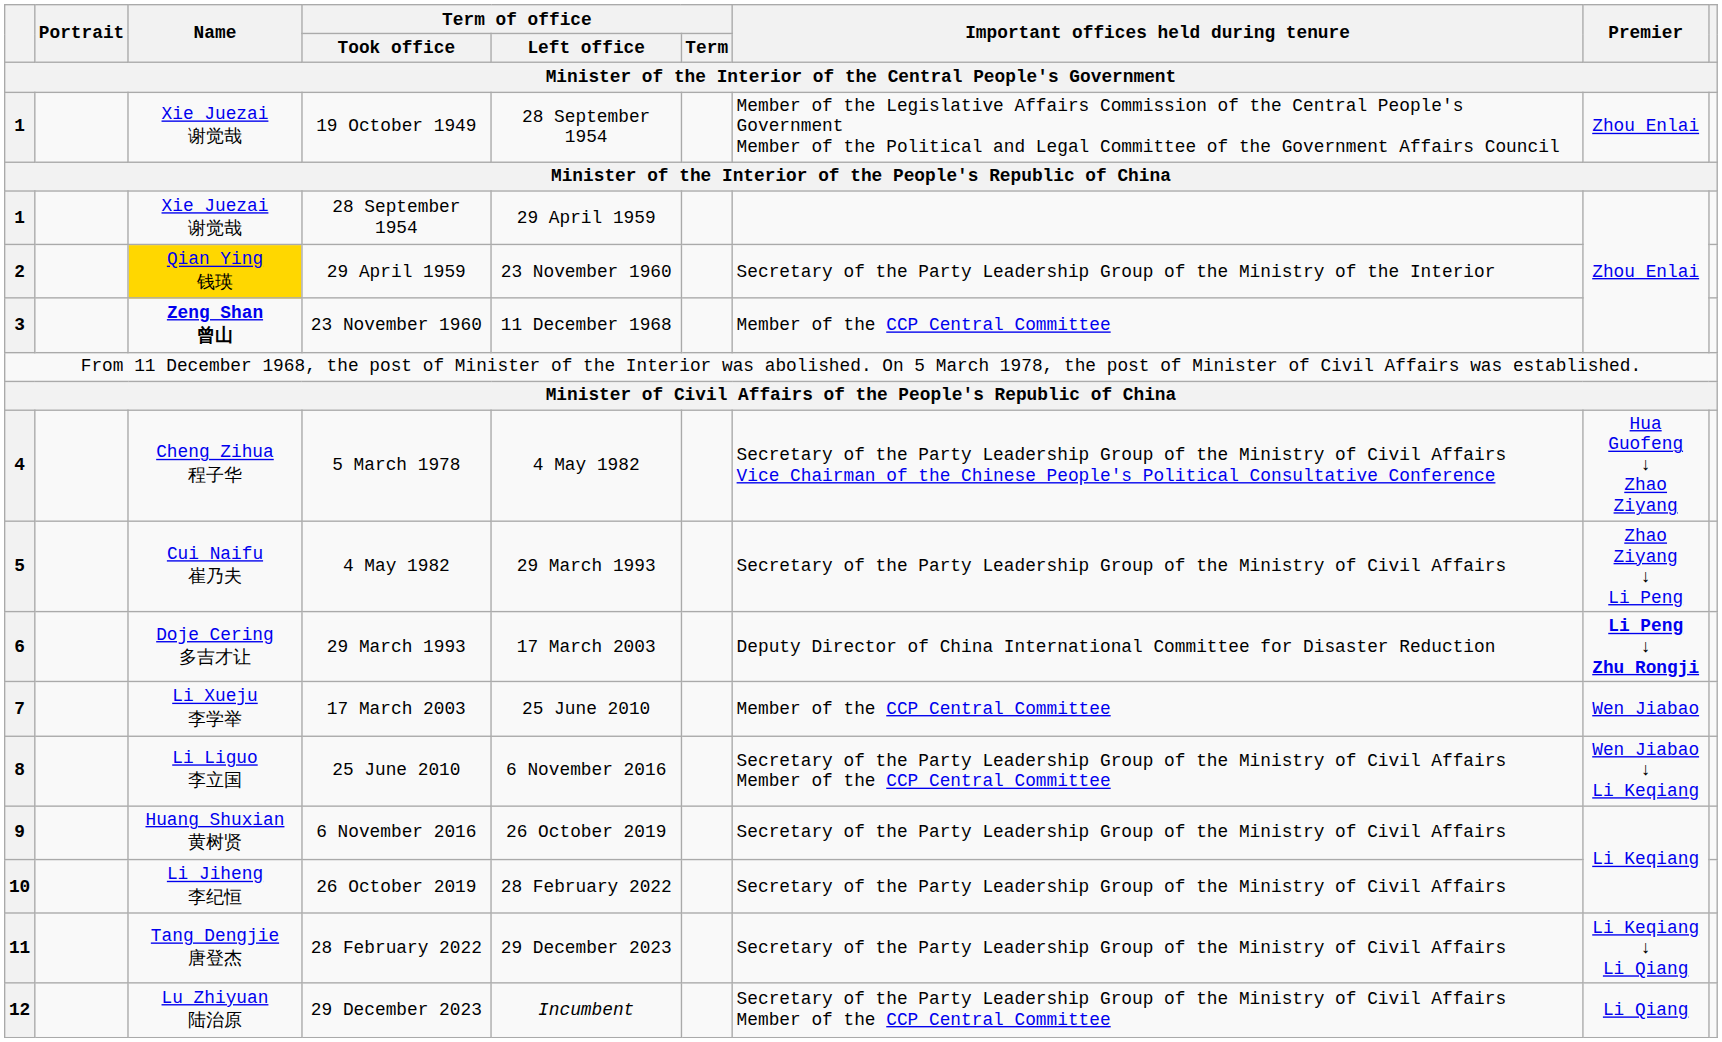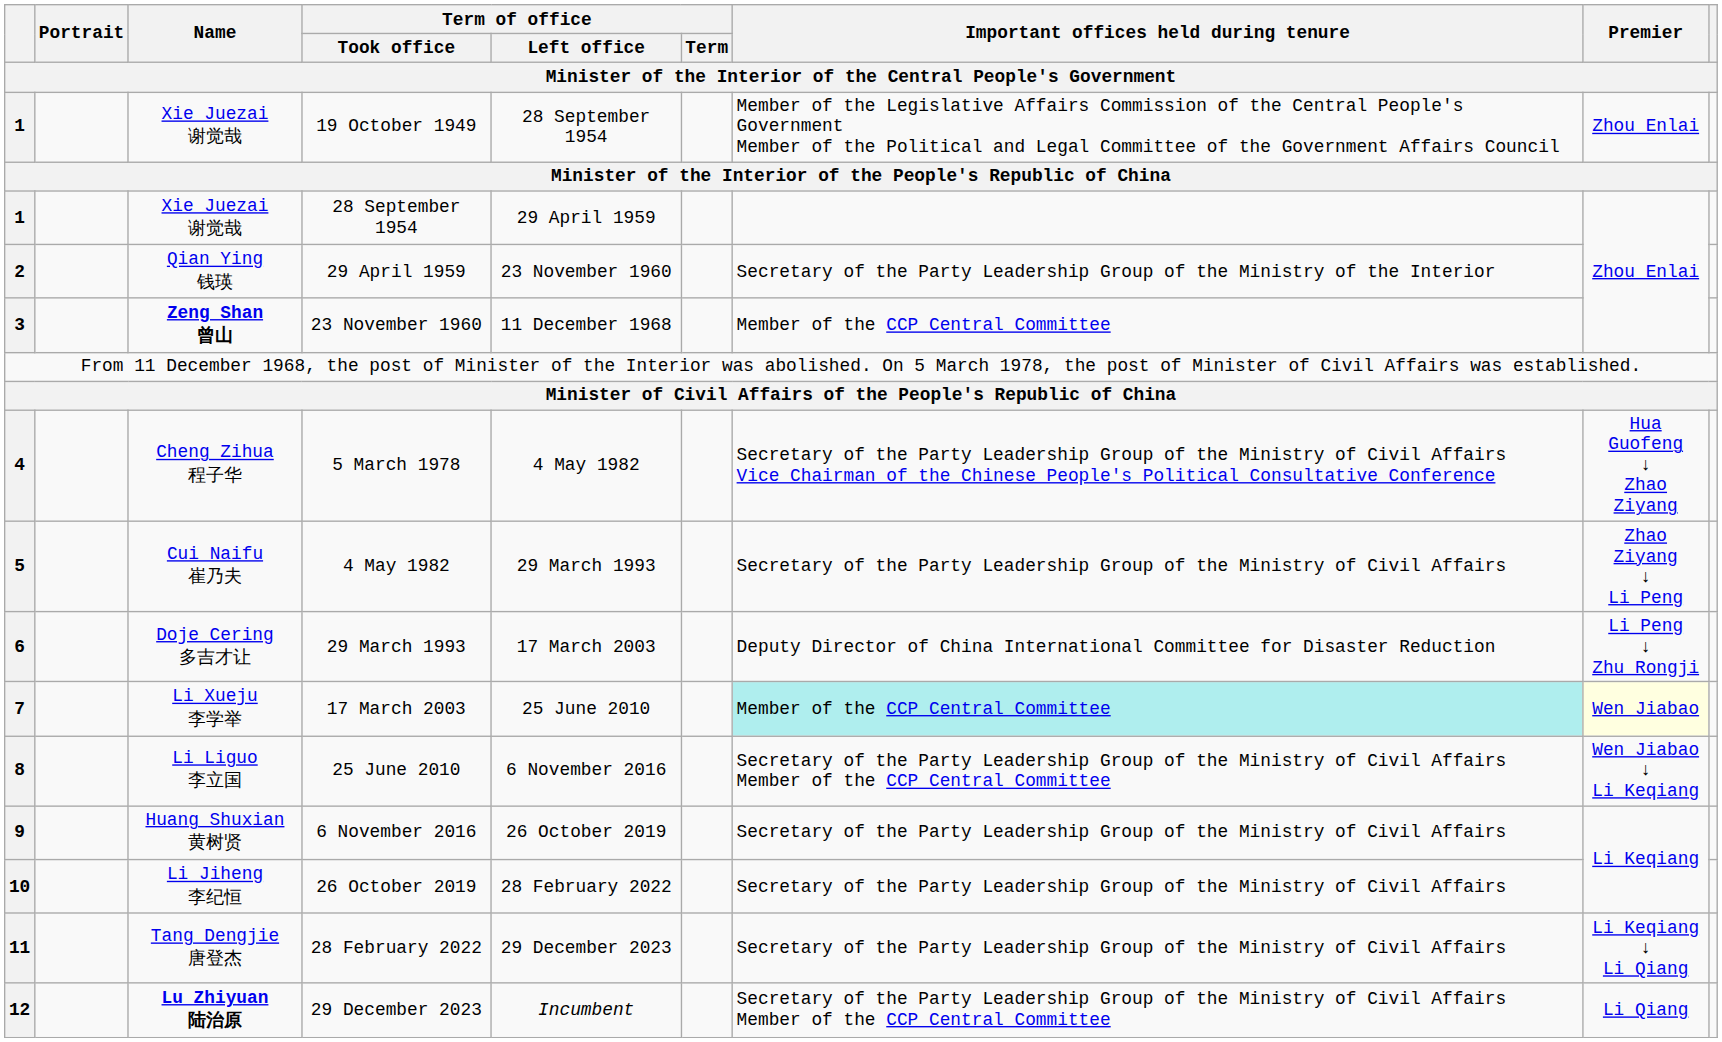(215, 271) gold background -> (215, 271) no background
(1646, 647) bold -> (1646, 647) normal
(924, 709) no background -> (924, 709) paleturquoise background
(1646, 709) no background -> (1646, 709) lightyellow background
(215, 1010) normal -> (215, 1010) bold
